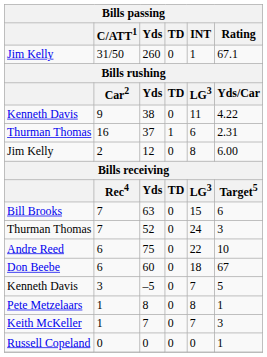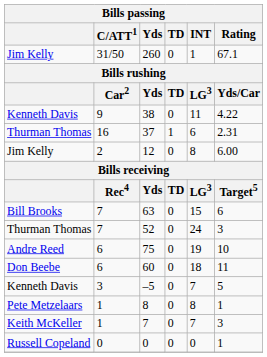(196, 248) 22 -> (196, 248) 19
(223, 267) 67 -> (223, 267) 11
